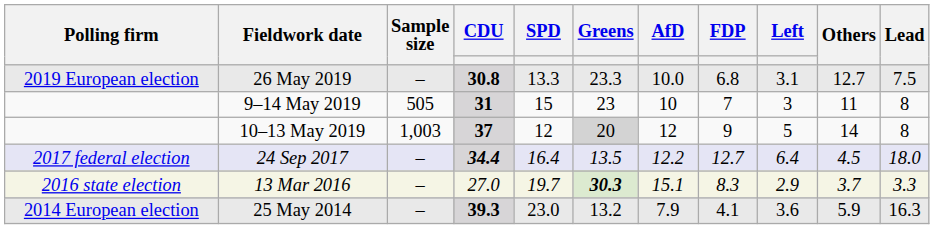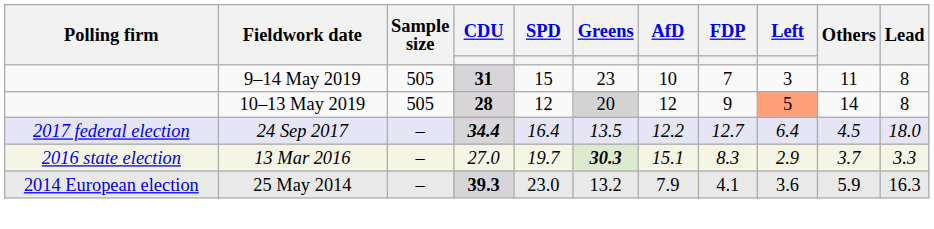- row: (302, 78)
(420, 131) 1,003 -> (420, 105) 505
(484, 131) 37 -> (484, 105) 28
(788, 131) no background -> (788, 105) lightsalmon background
